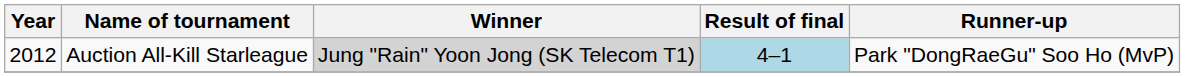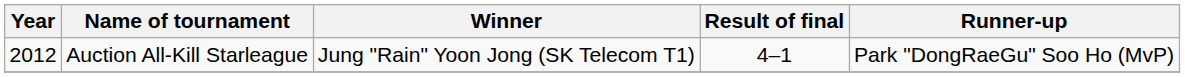(506, 54) lightgrey background -> (506, 54) no background
(774, 54) lightblue background -> (774, 54) no background
